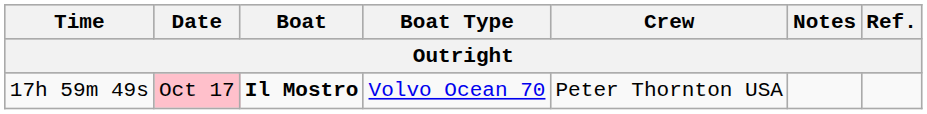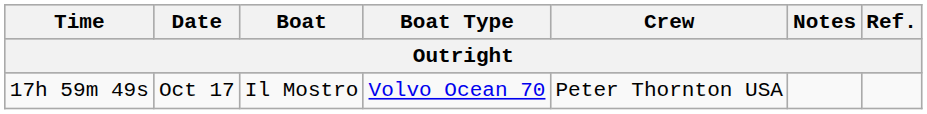(197, 91) pink background -> (197, 91) no background
(302, 91) bold -> (302, 91) normal
